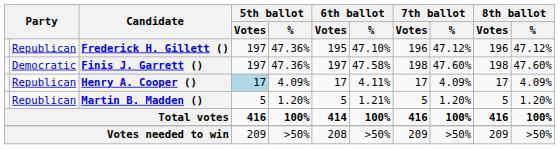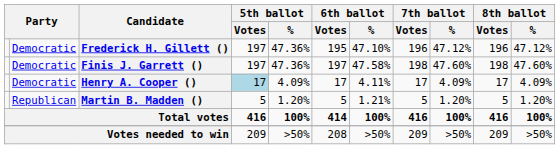(44, 48) Republican -> (44, 48) Democratic
(44, 83) Republican -> (44, 83) Democratic
